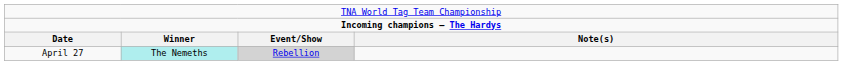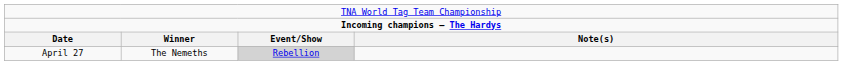(179, 53) paleturquoise background -> (179, 53) no background
